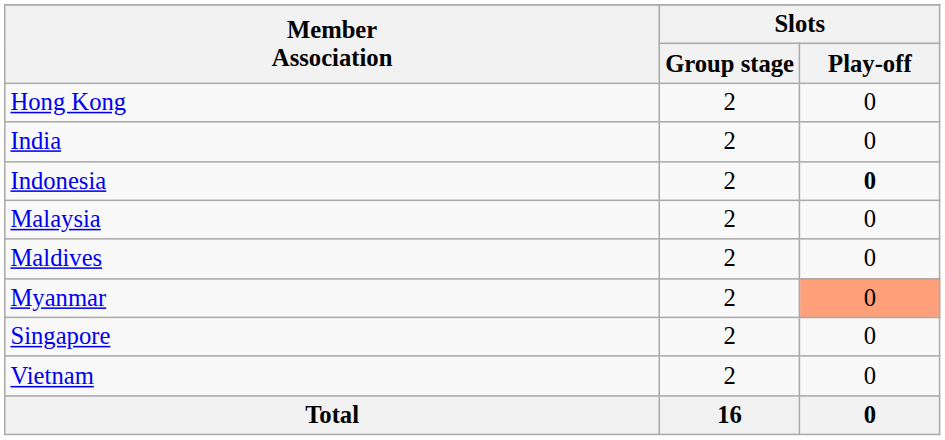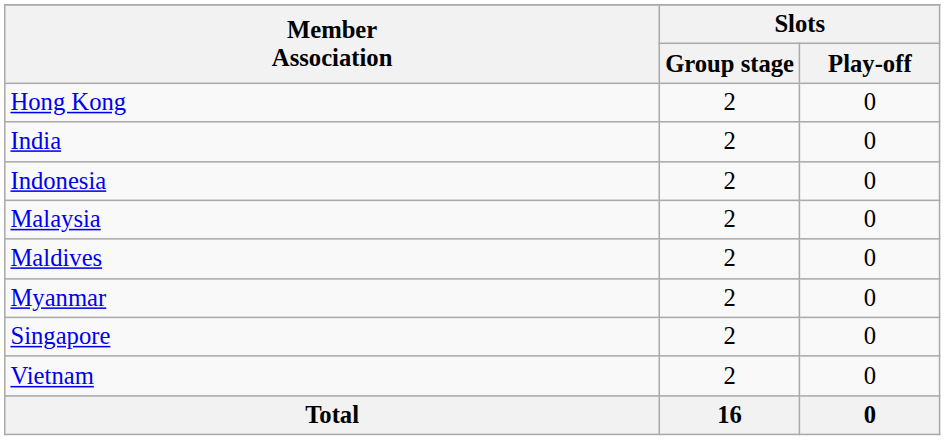(870, 180) bold -> (870, 180) normal
(870, 297) lightsalmon background -> (870, 297) no background
